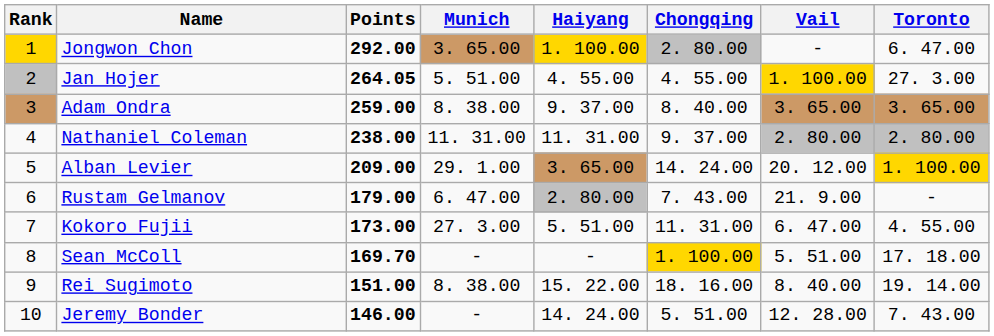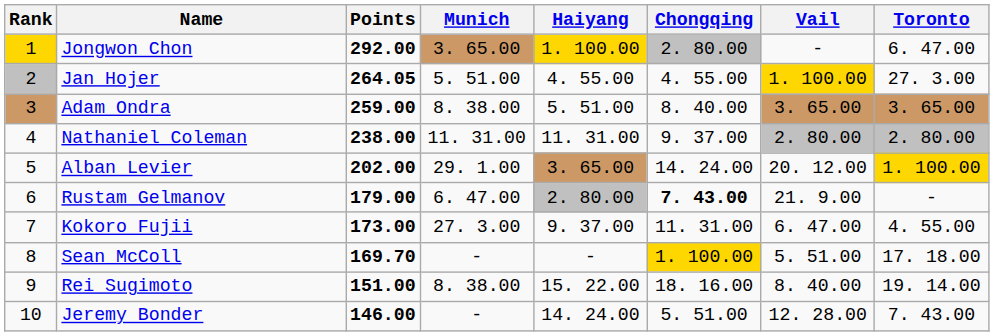(590, 109) 9. 37.00 -> (590, 109) 5. 51.00
(383, 168) 209.00 -> (383, 168) 202.00
(704, 198) normal -> (704, 198) bold
(590, 227) 5. 51.00 -> (590, 227) 9. 37.00
